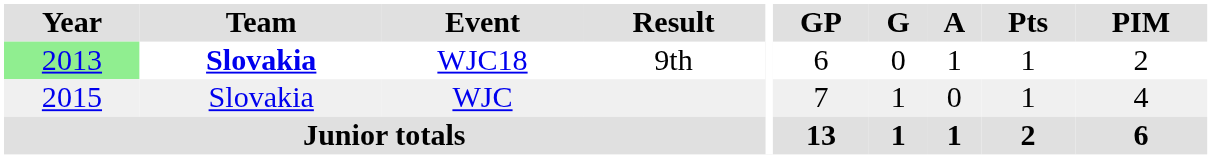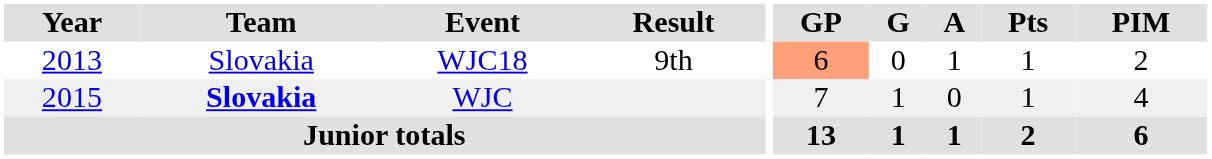(72, 59) lightgreen background -> (72, 59) no background
(261, 59) bold -> (261, 59) normal
(821, 59) no background -> (821, 59) lightsalmon background
(261, 97) normal -> (261, 97) bold
